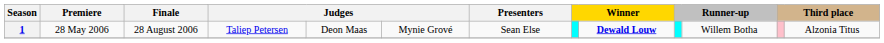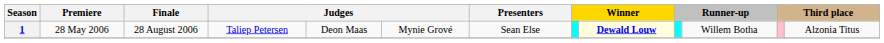(626, 29) no background -> (626, 29) lightyellow background
